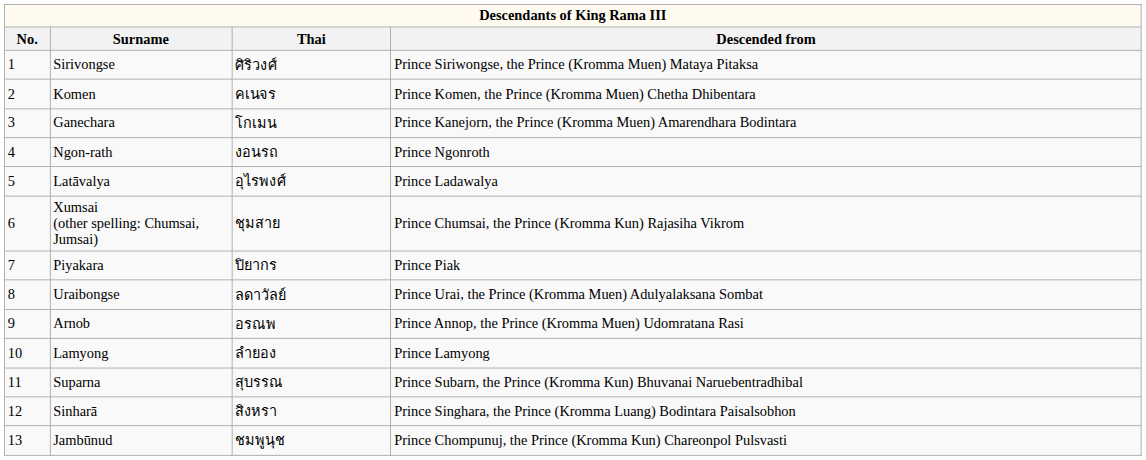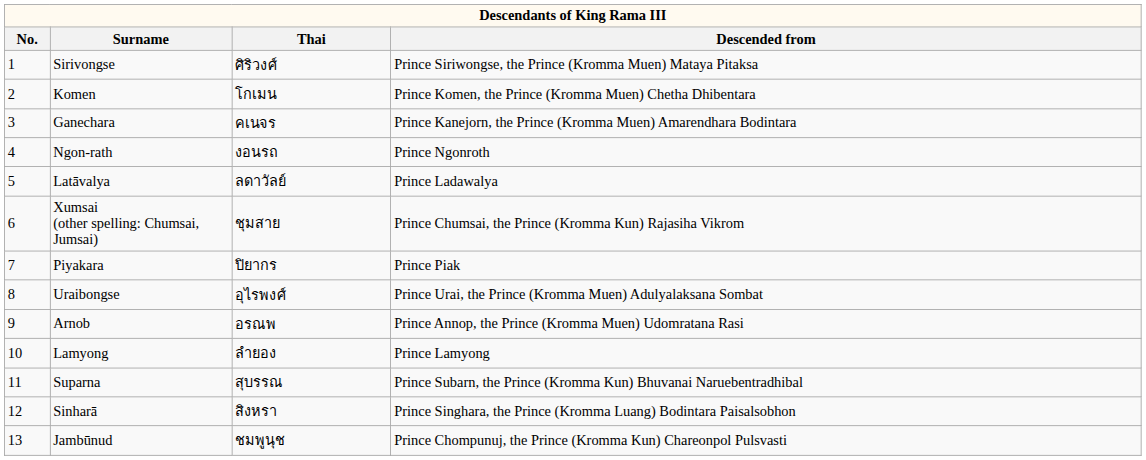(255, 94) คเนจร -> (256, 94) โกเมน
(256, 123) โกเมน -> (255, 123) คเนจร
(260, 181) อุไรพงศ์ -> (261, 181) ลดาวัลย์
(261, 295) ลดาวัลย์ -> (260, 295) อุไรพงศ์
